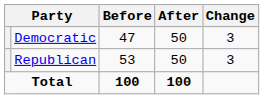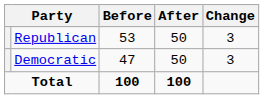rows swapped: (55, 38) <-> (55, 60)
